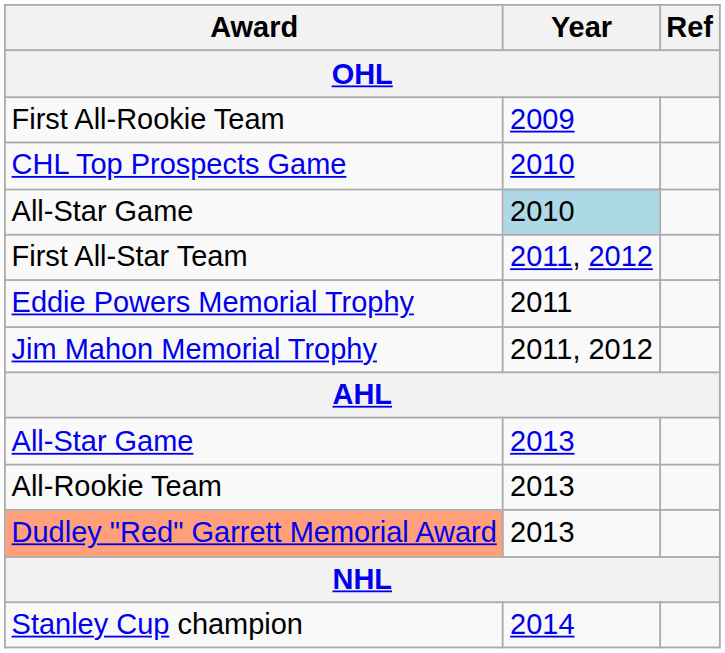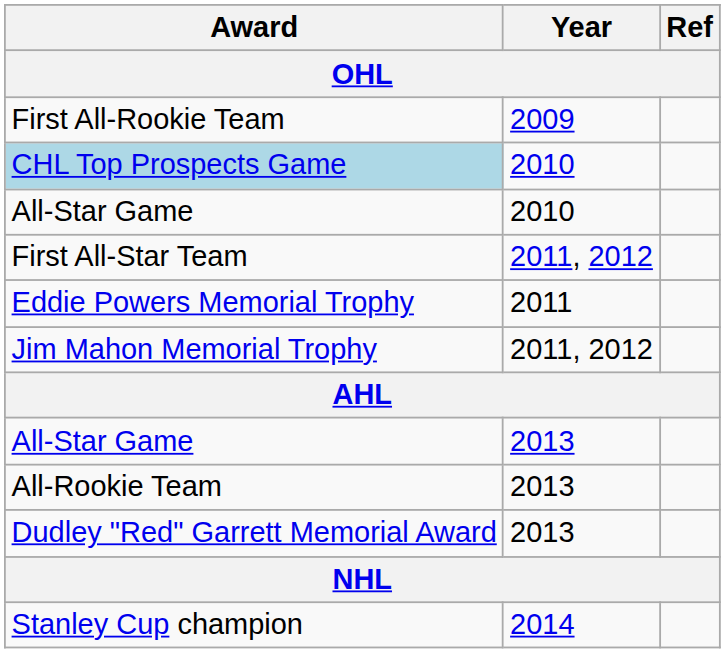(179, 165) no background -> (179, 165) lightblue background
(542, 211) lightblue background -> (542, 211) no background
(254, 532) lightsalmon background -> (254, 532) no background
